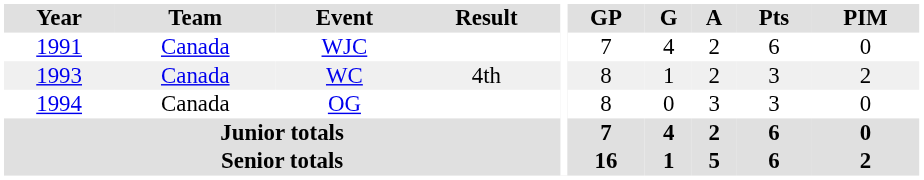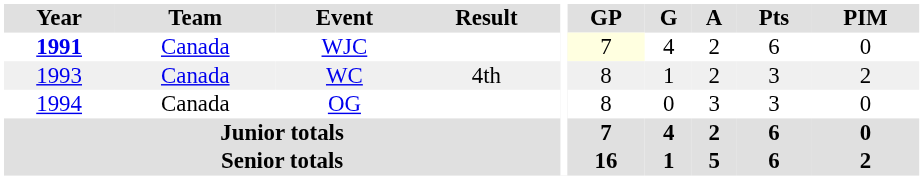(59, 46) normal -> (59, 46) bold
(606, 46) no background -> (606, 46) lightyellow background
